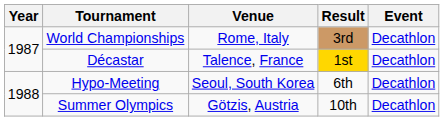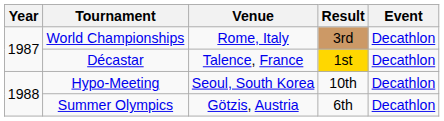(343, 83) 6th -> (343, 83) 10th
(343, 105) 10th -> (343, 105) 6th
